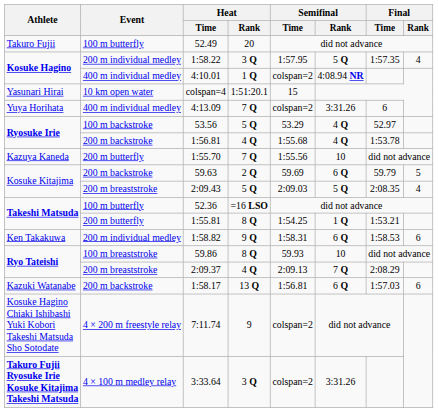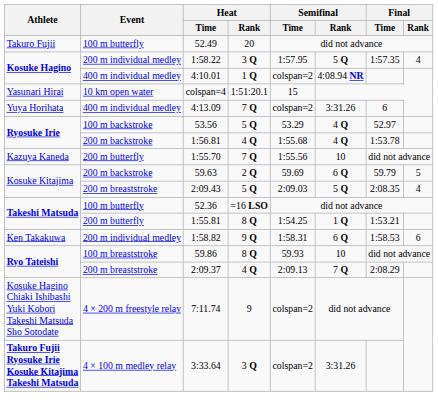- row: (206, 286)
